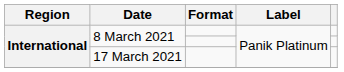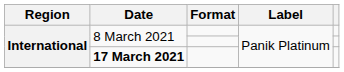(138, 57) normal -> (139, 57) bold
